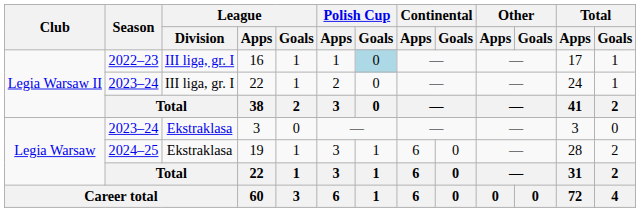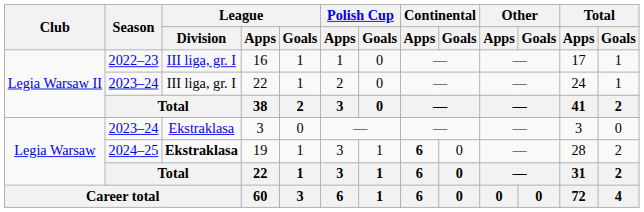(376, 60) lightblue background -> (380, 60) no background
(200, 151) normal -> (201, 151) bold
(416, 151) normal -> (419, 151) bold
